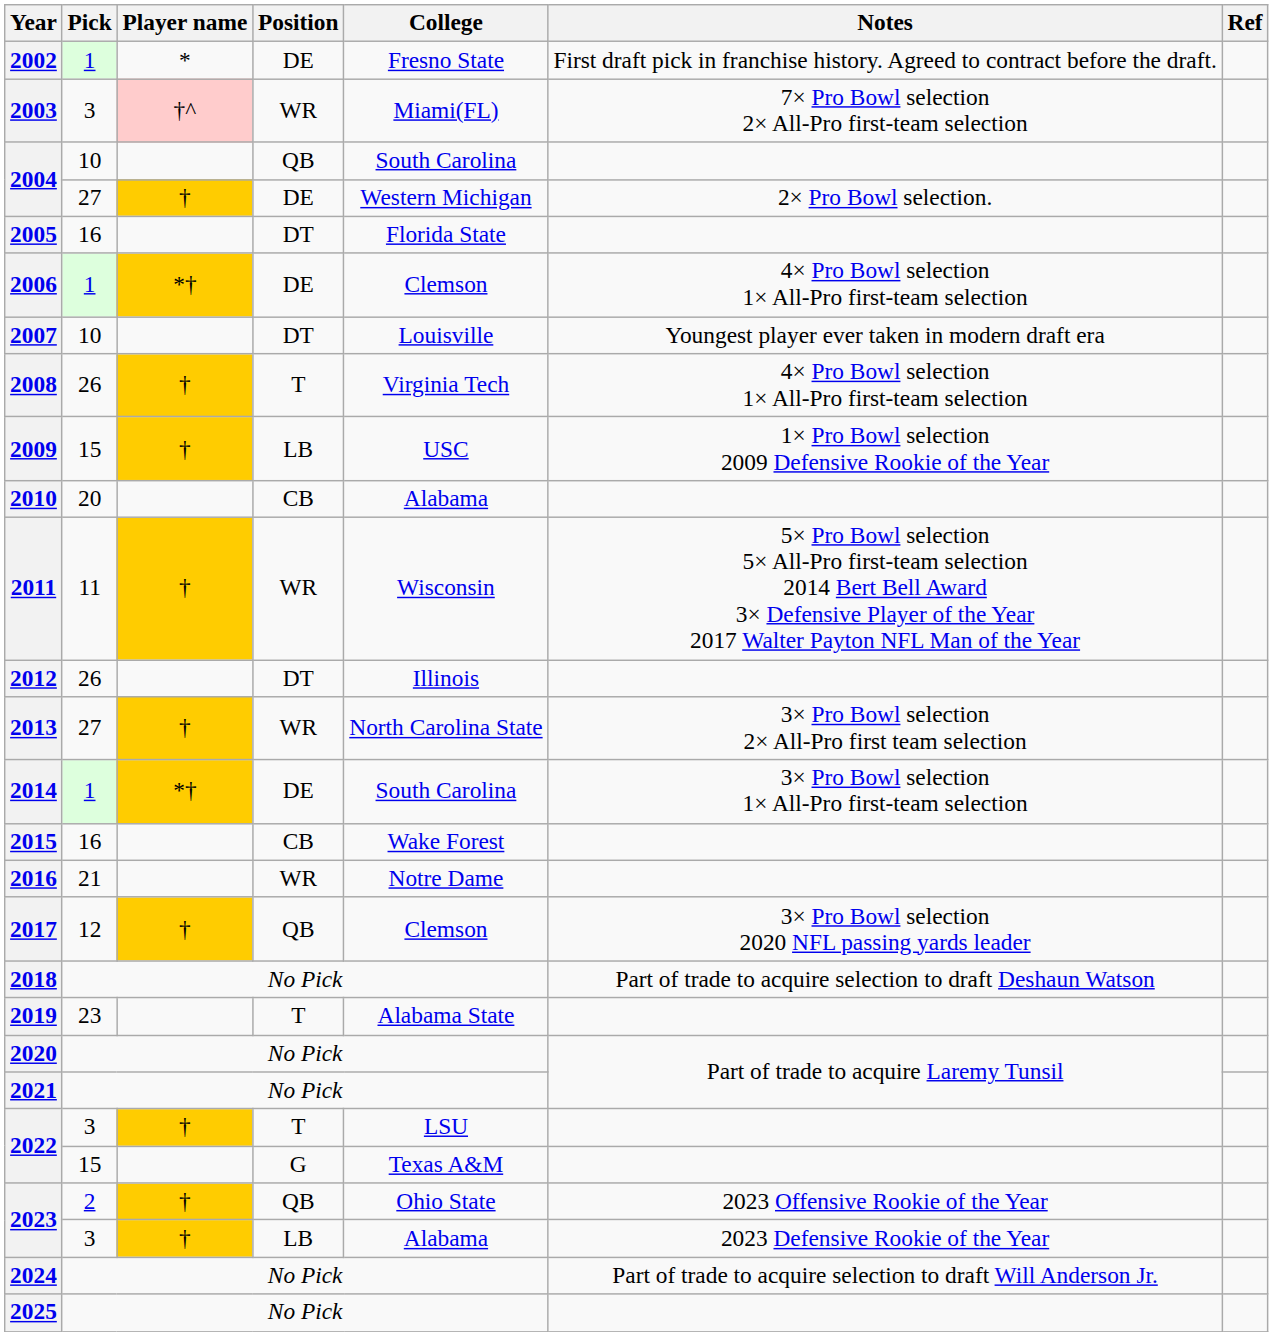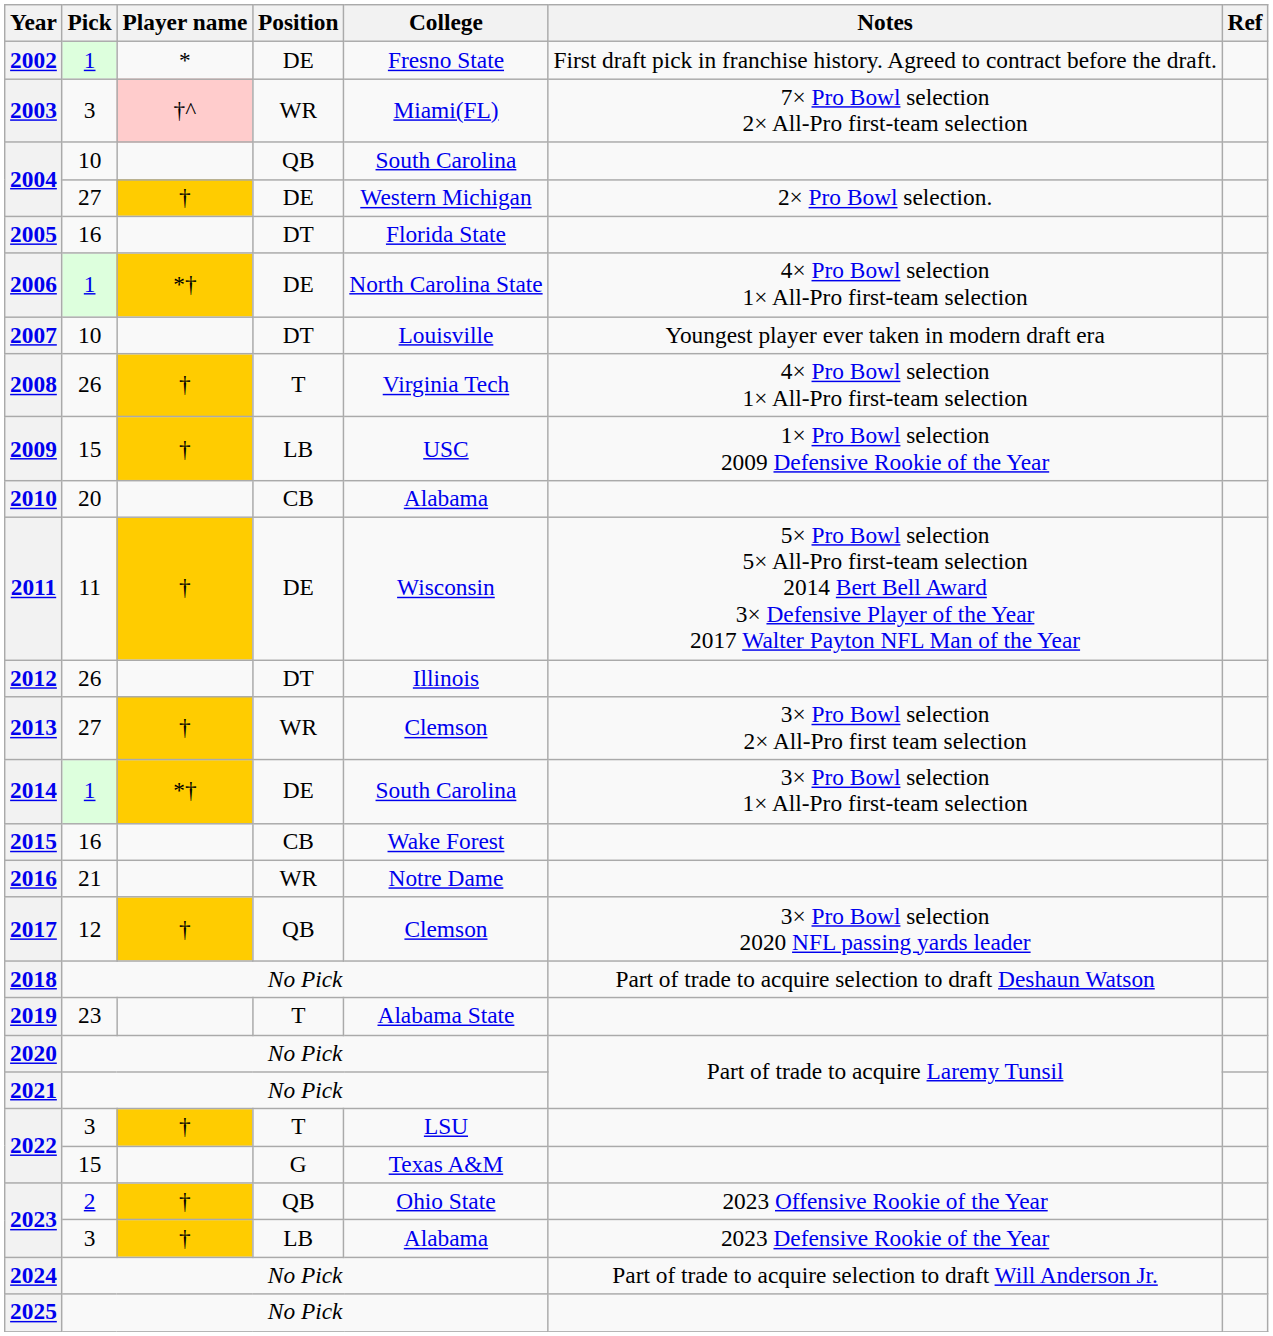(446, 284) Clemson -> (446, 284) North Carolina State
(298, 588) WR -> (298, 588) DE
(446, 728) North Carolina State -> (446, 728) Clemson
